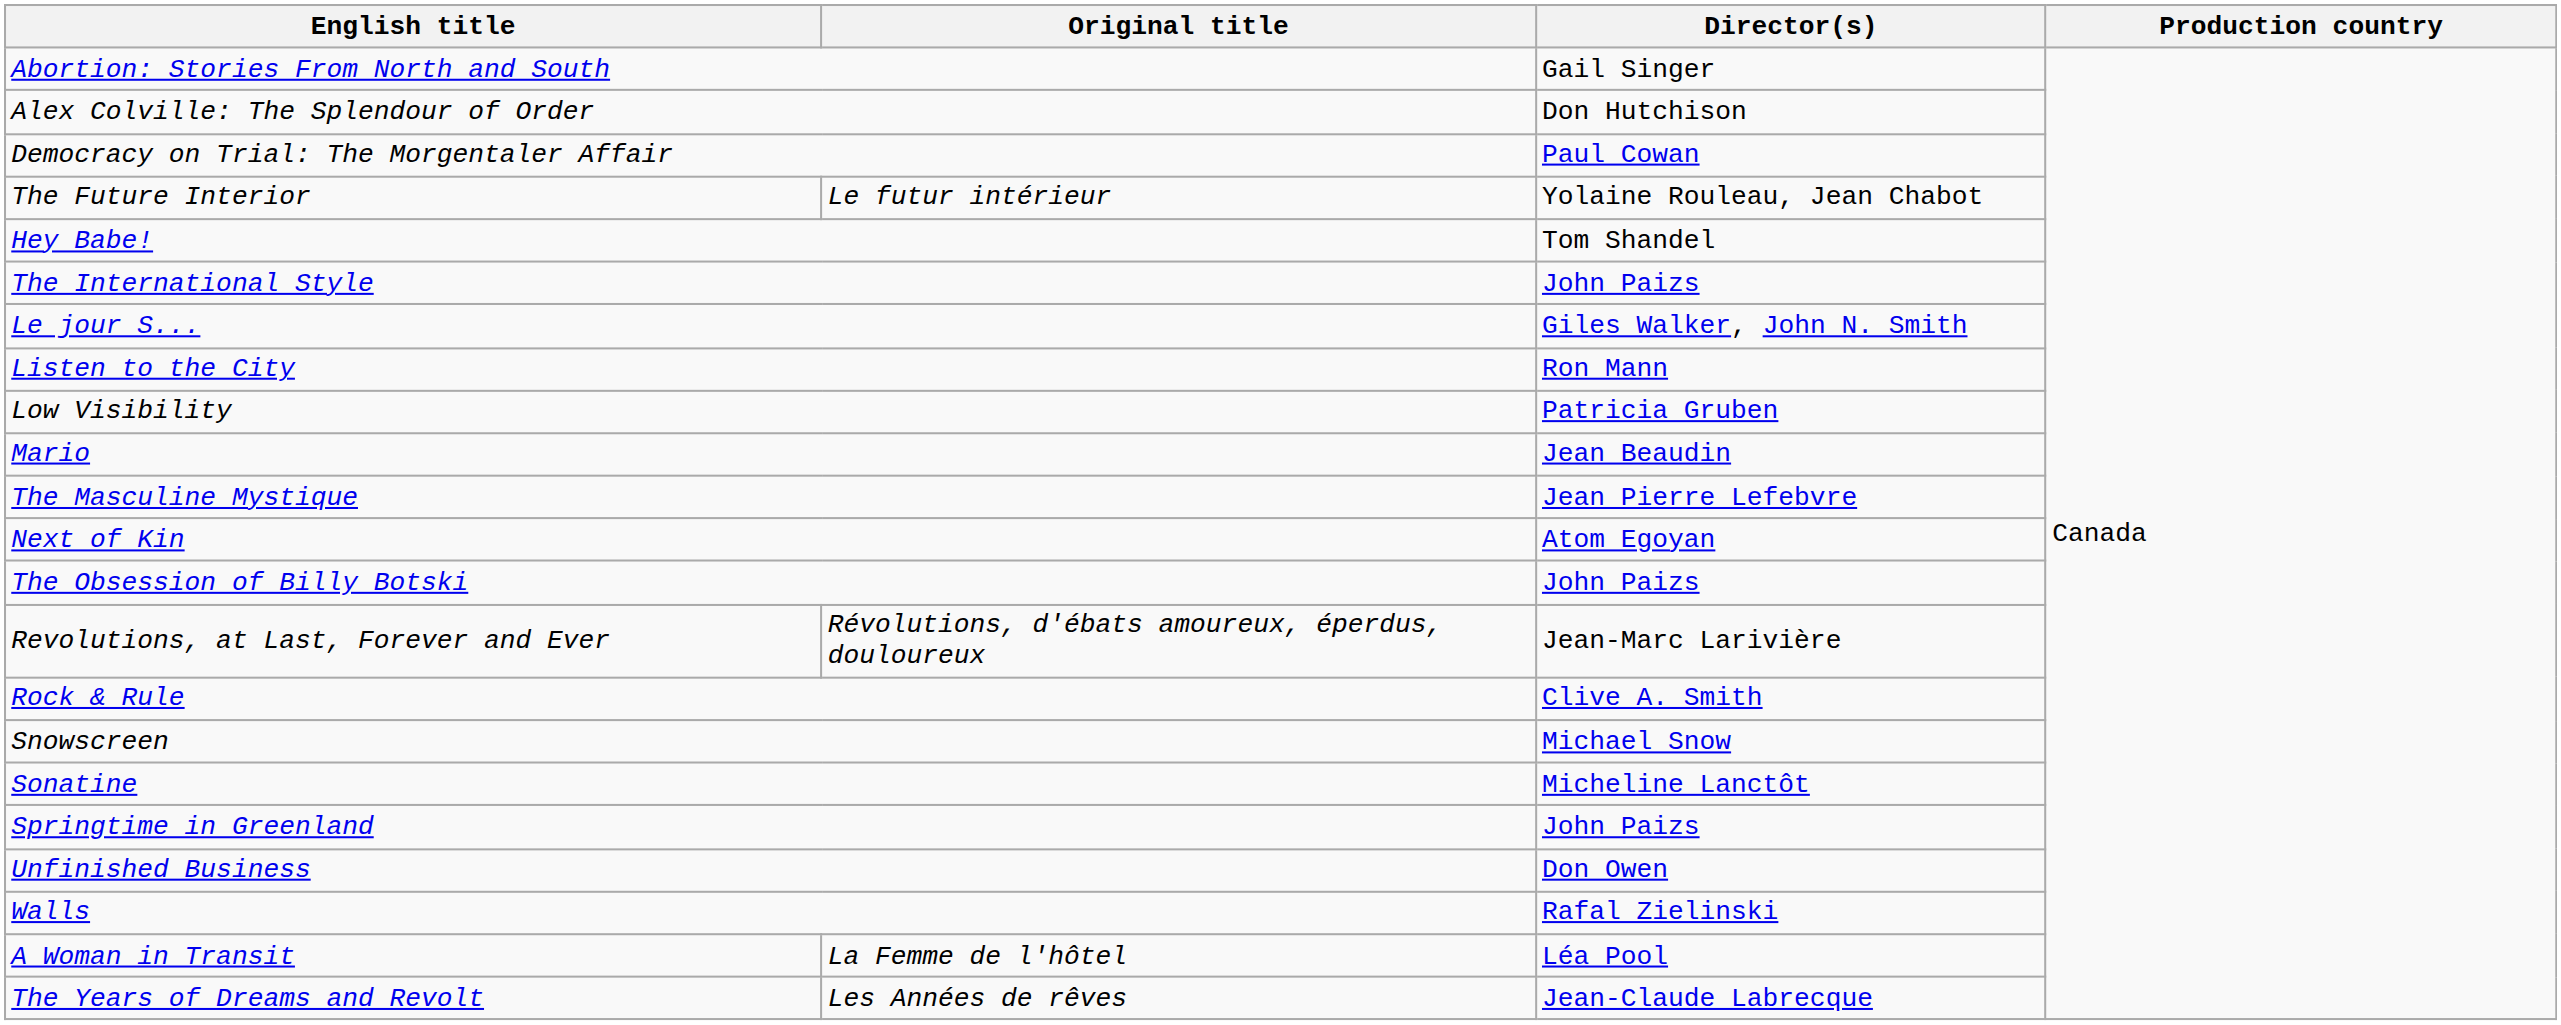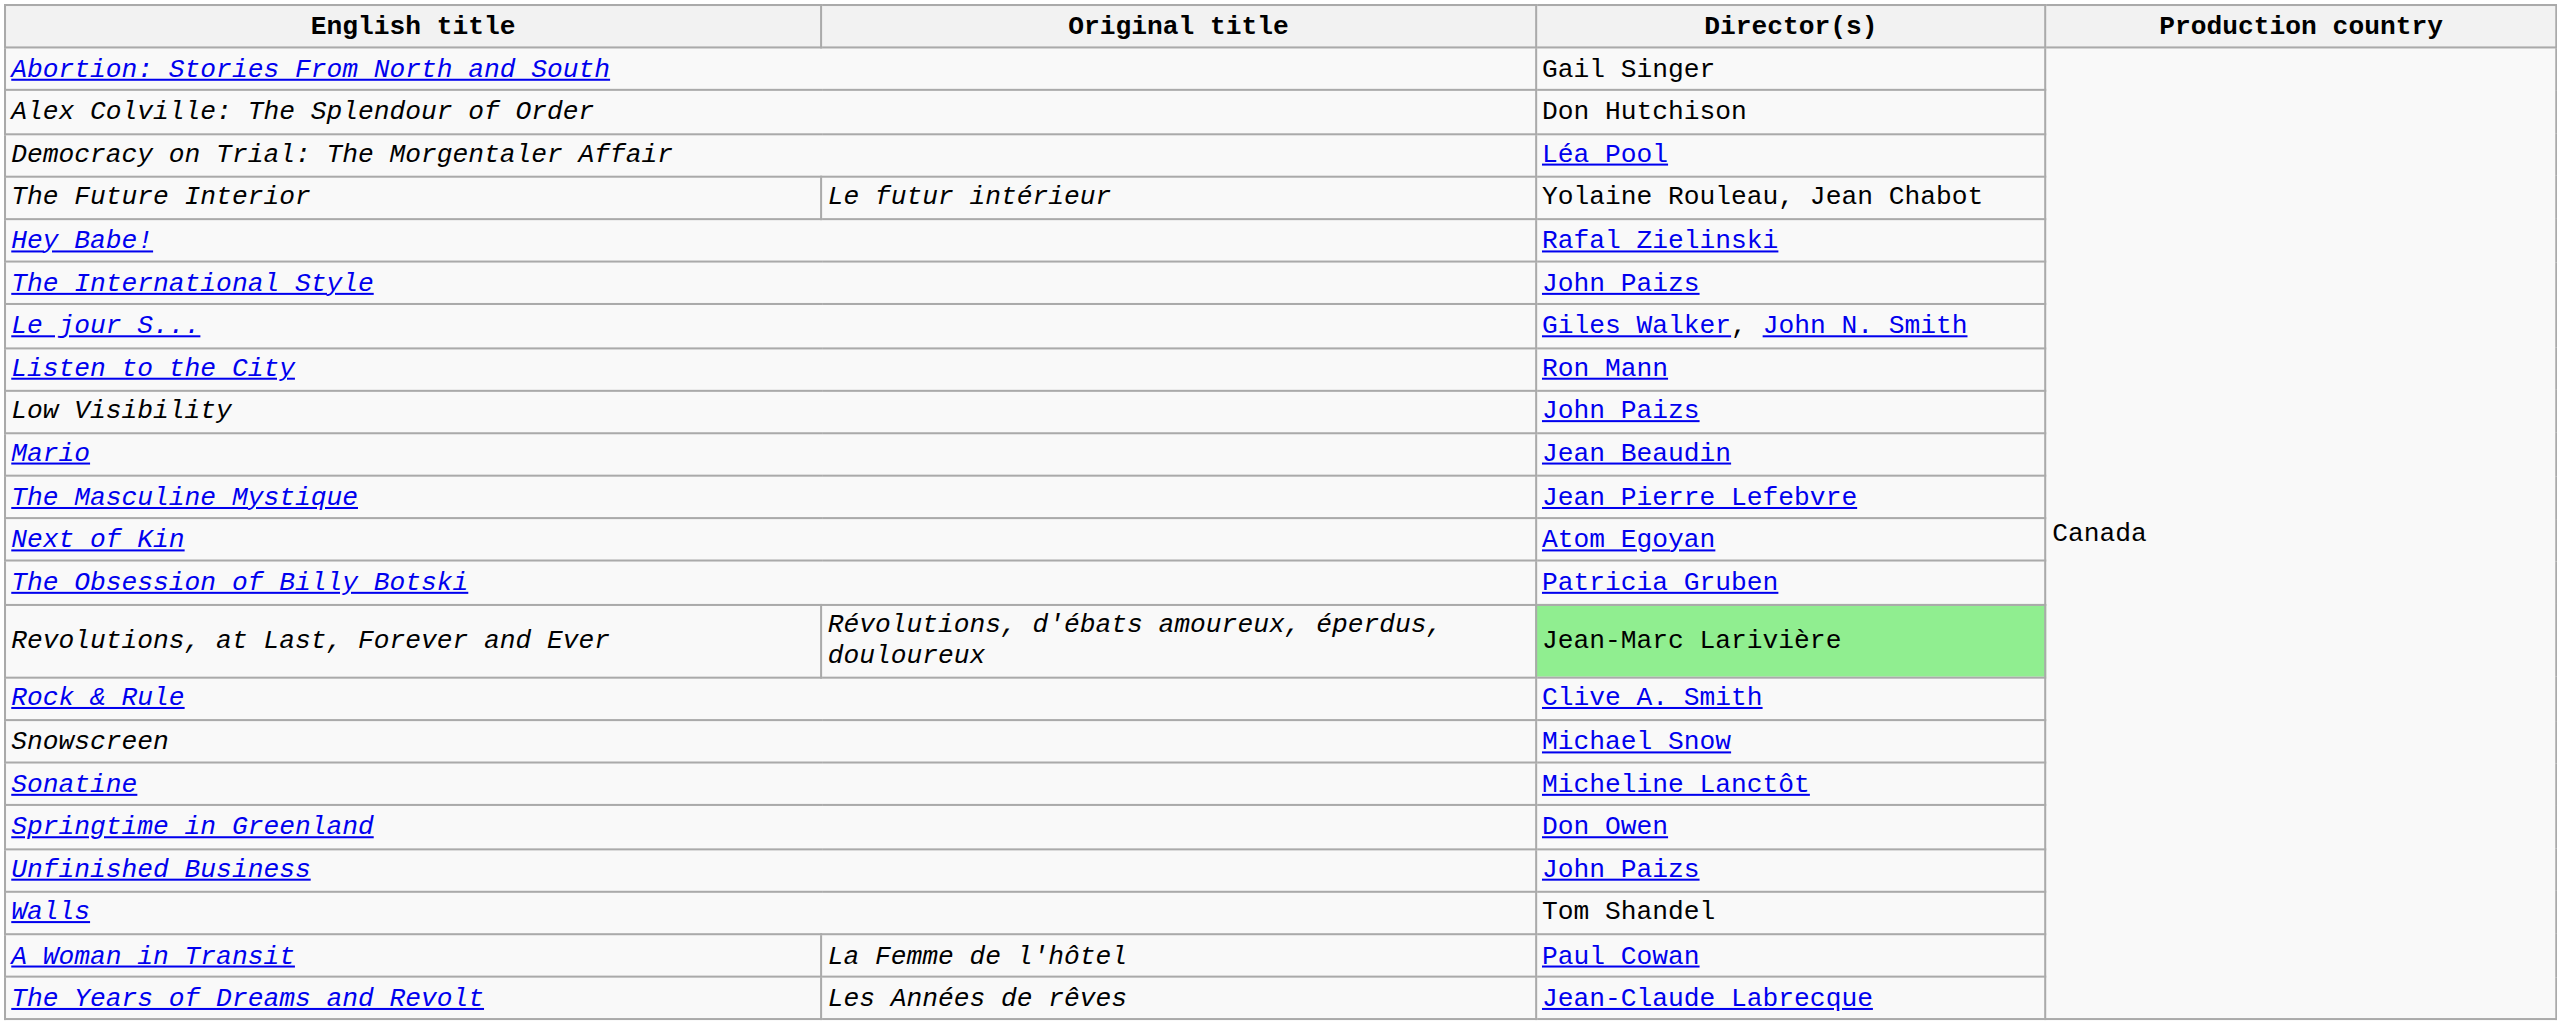(1621, 155) Paul Cowan -> (1605, 155) Léa Pool
(1629, 240) Tom Shandel -> (1660, 240) Rafal Zielinski
(1660, 412) Patricia Gruben -> (1621, 412) John Paizs
(1621, 583) John Paizs -> (1660, 583) Patricia Gruben
(1692, 641) no background -> (1692, 641) lightgreen background
(1621, 827) John Paizs -> (1605, 827) Don Owen
(1605, 870) Don Owen -> (1621, 870) John Paizs
(1660, 913) Rafal Zielinski -> (1629, 913) Tom Shandel
(1605, 955) Léa Pool -> (1621, 955) Paul Cowan
